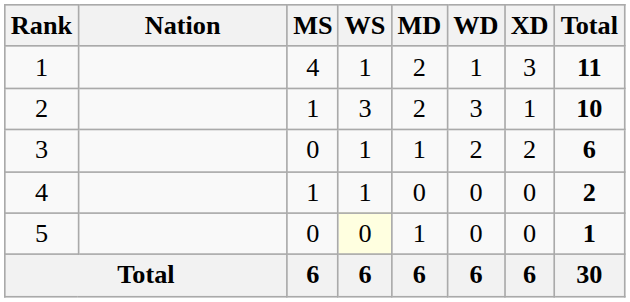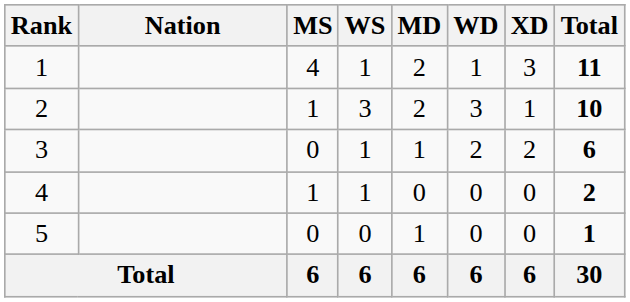(365, 233) lightyellow background -> (365, 233) no background
